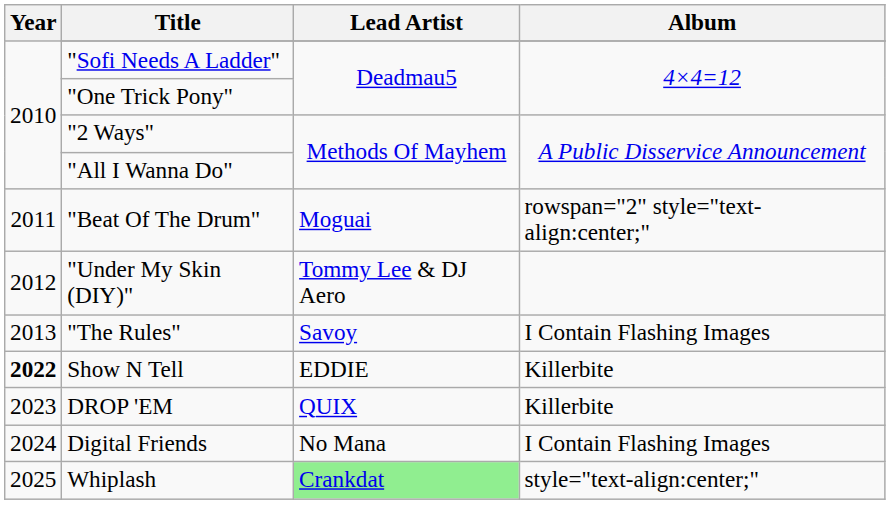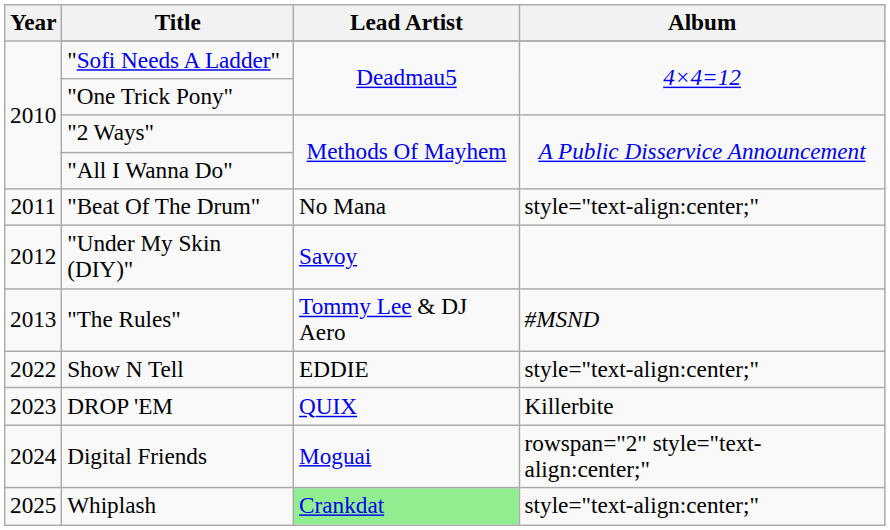(335, 219) Moguai -> (343, 206) No Mana
(643, 219) rowspan="2" style="text-align:center;" -> (642, 206) style="text-align:center;"
(383, 282) Tommy Lee & DJ Aero -> (328, 256) Savoy
(328, 332) Savoy -> (383, 319) Tommy Lee & DJ Aero
(647, 332) I Contain Flashing Images -> (562, 319) #MSND
(33, 369) bold -> (33, 369) normal
(569, 369) Killerbite -> (642, 369) style="text-align:center;"
(343, 443) No Mana -> (335, 456) Moguai
(647, 443) I Contain Flashing Images -> (643, 456) rowspan="2" style="text-align:center;"
